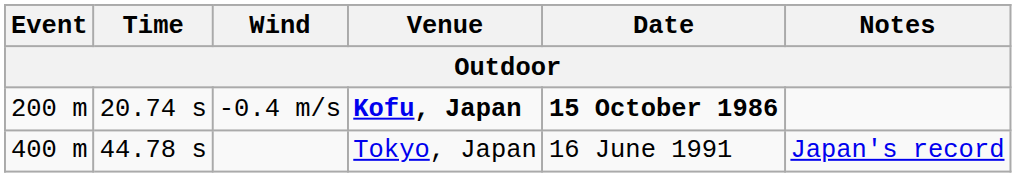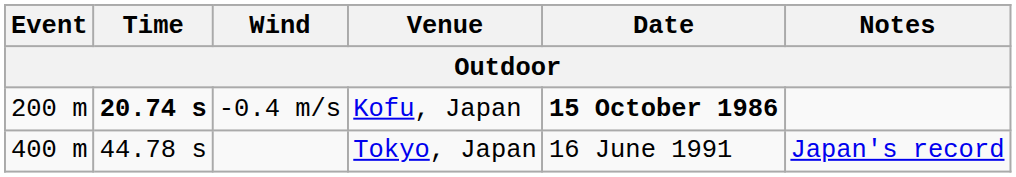(153, 109) normal -> (153, 109) bold
(437, 109) bold -> (437, 109) normal
